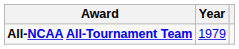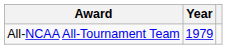(100, 34) bold -> (94, 34) normal
